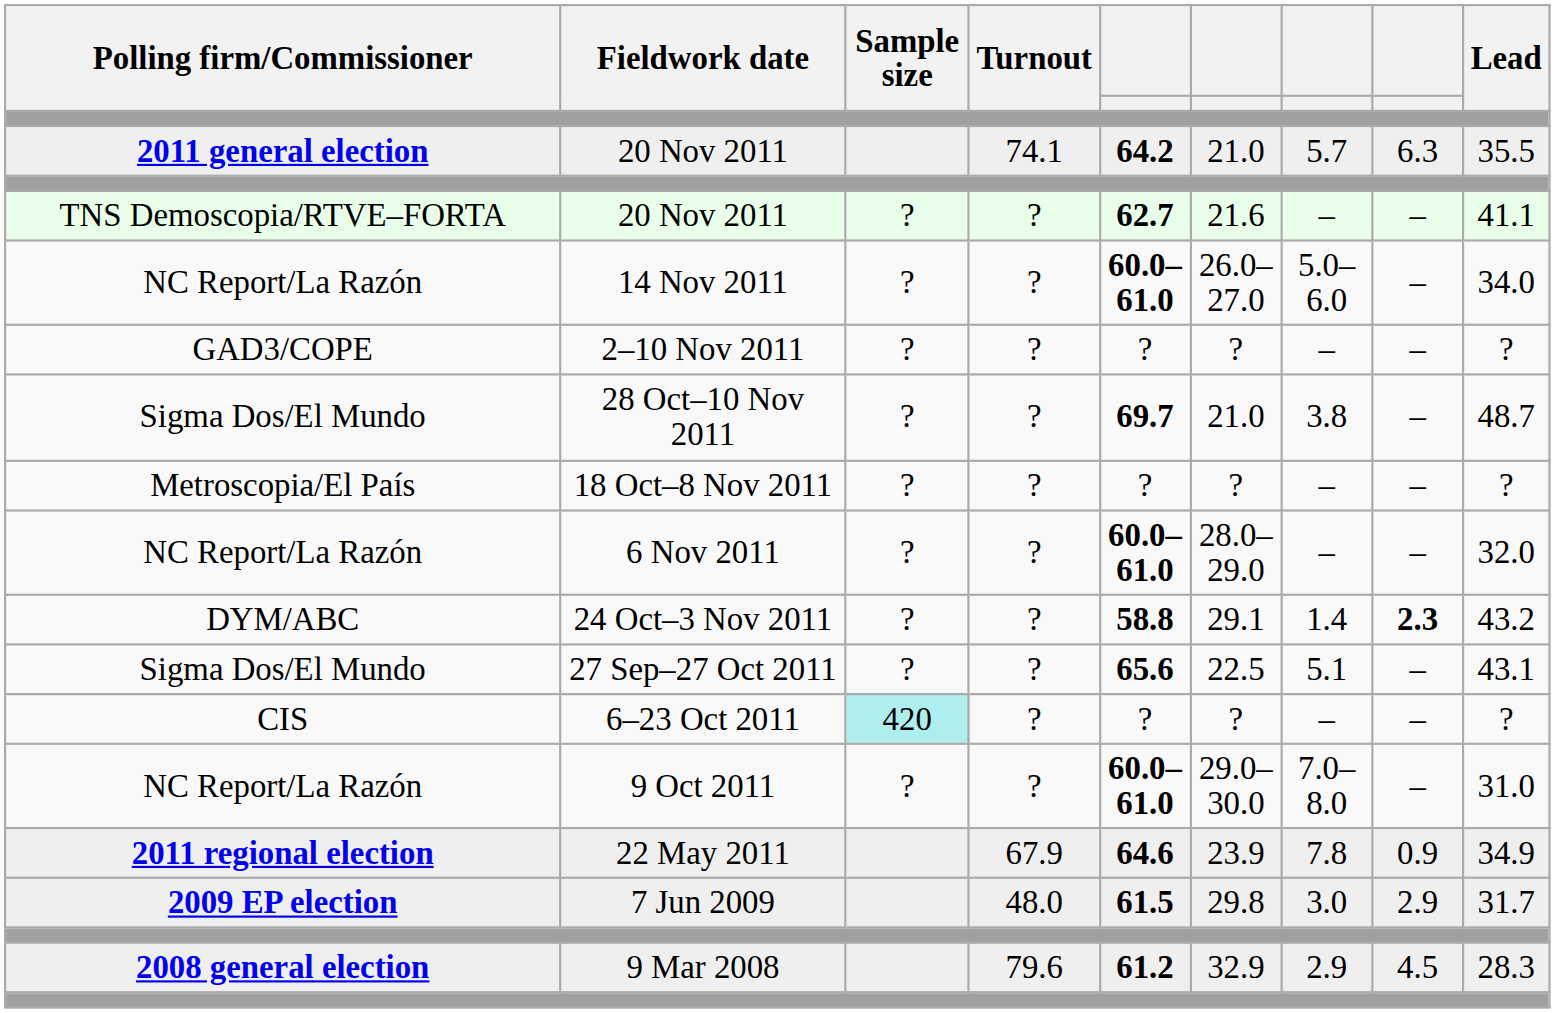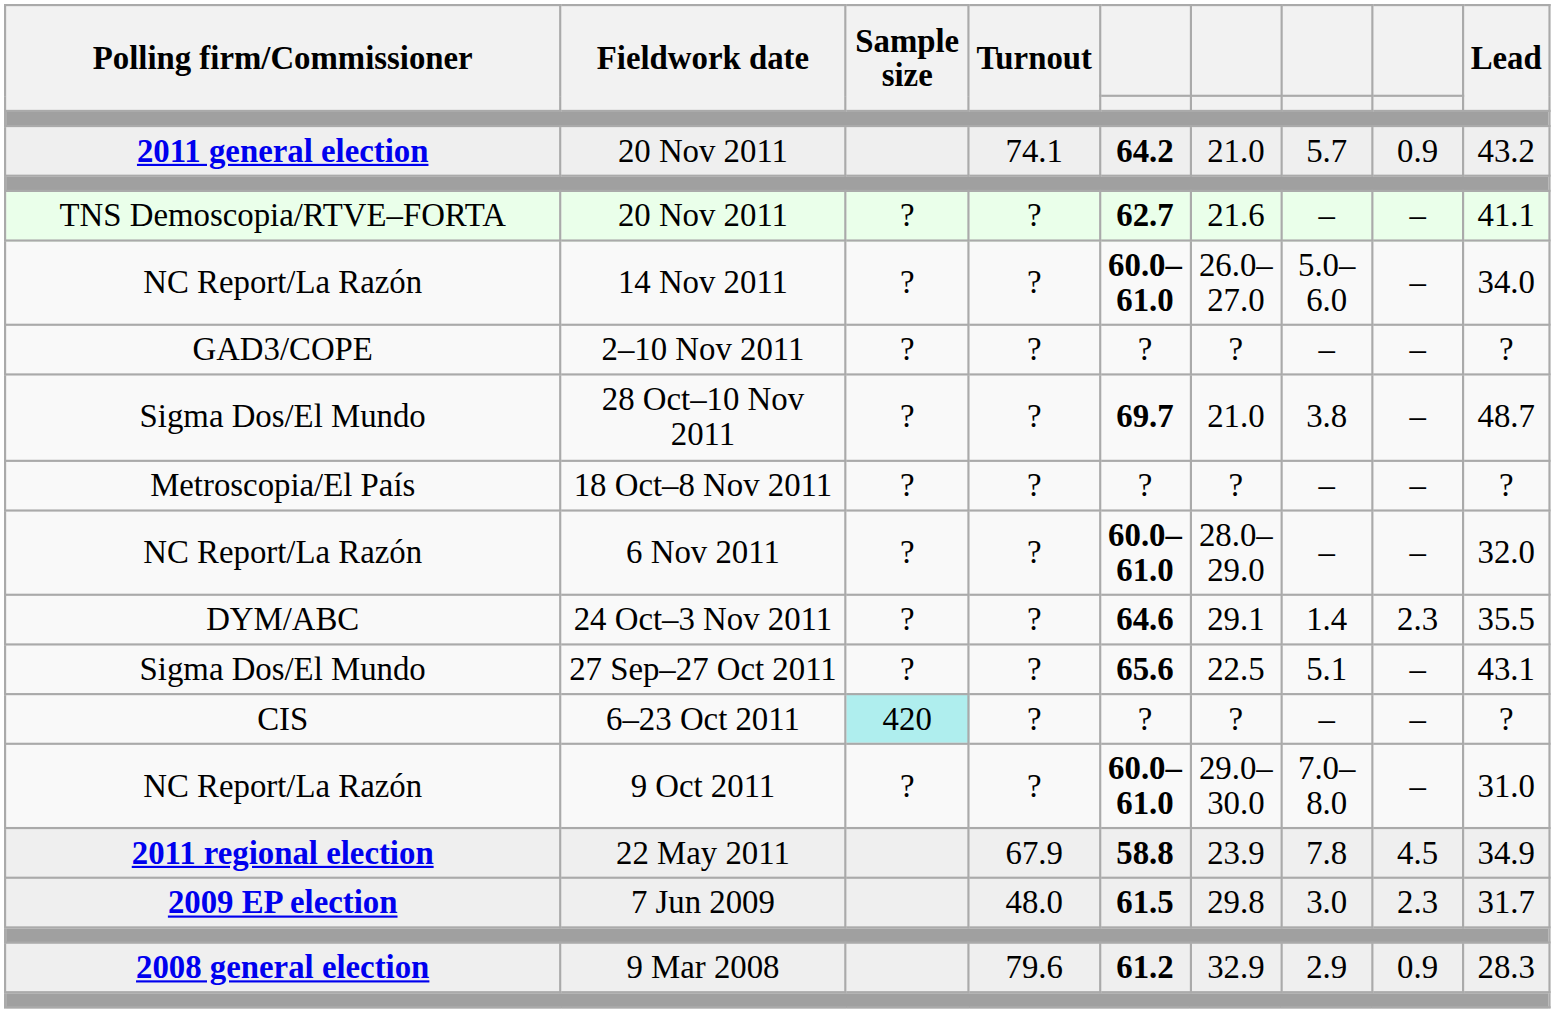(1418, 150) 6.3 -> (1418, 150) 0.9
(1506, 150) 35.5 -> (1506, 150) 43.2
(1145, 618) 58.8 -> (1145, 618) 64.6
(1418, 618) bold -> (1418, 618) normal
(1506, 618) 43.2 -> (1506, 618) 35.5
(1145, 852) 64.6 -> (1145, 852) 58.8
(1418, 852) 0.9 -> (1418, 852) 4.5
(1418, 902) 2.9 -> (1418, 902) 2.3
(1418, 967) 4.5 -> (1418, 967) 0.9
